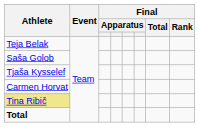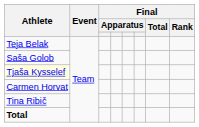(36, 72) no background -> (36, 72) lightyellow background
(26, 101) khaki background -> (26, 101) no background
